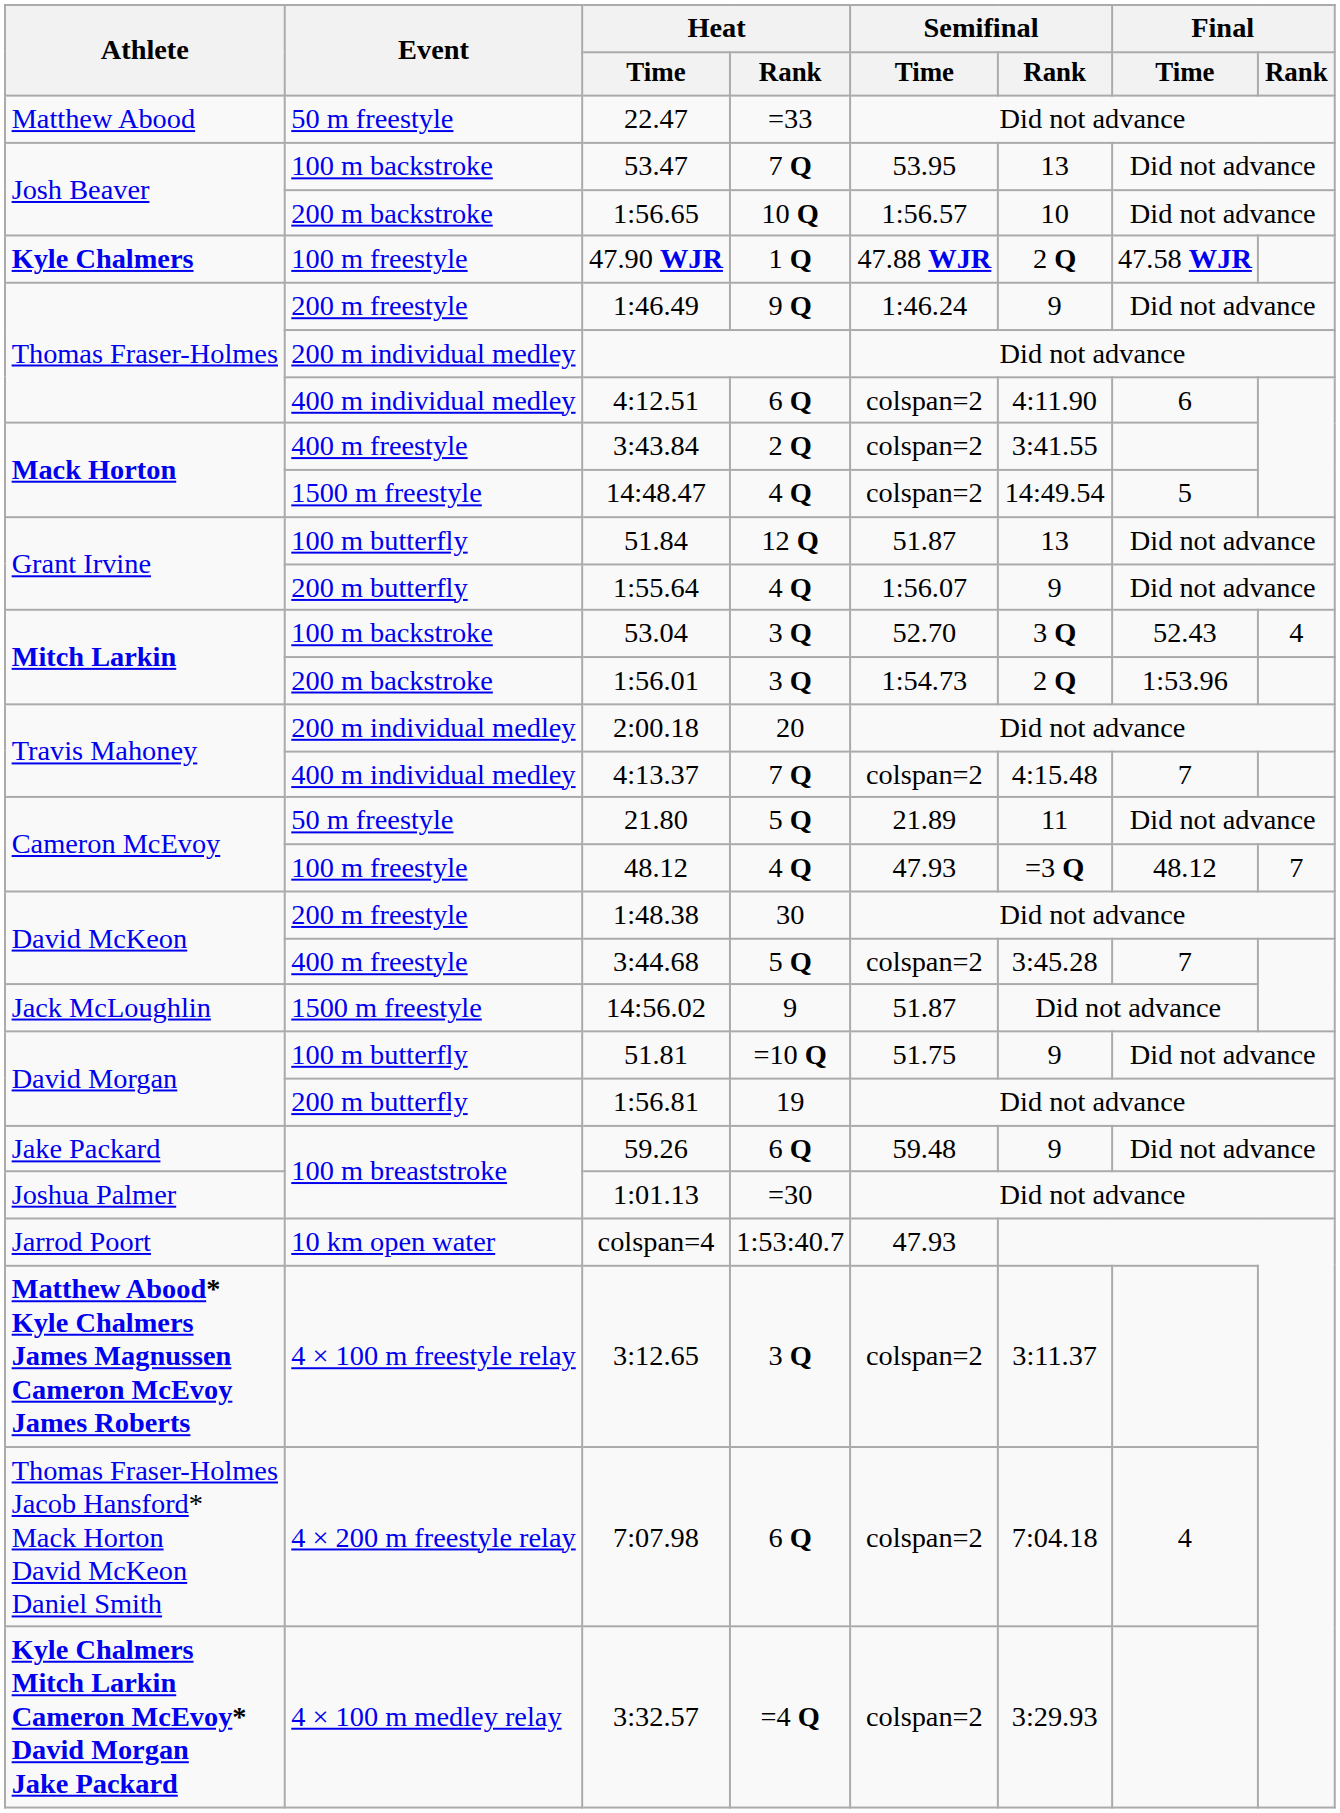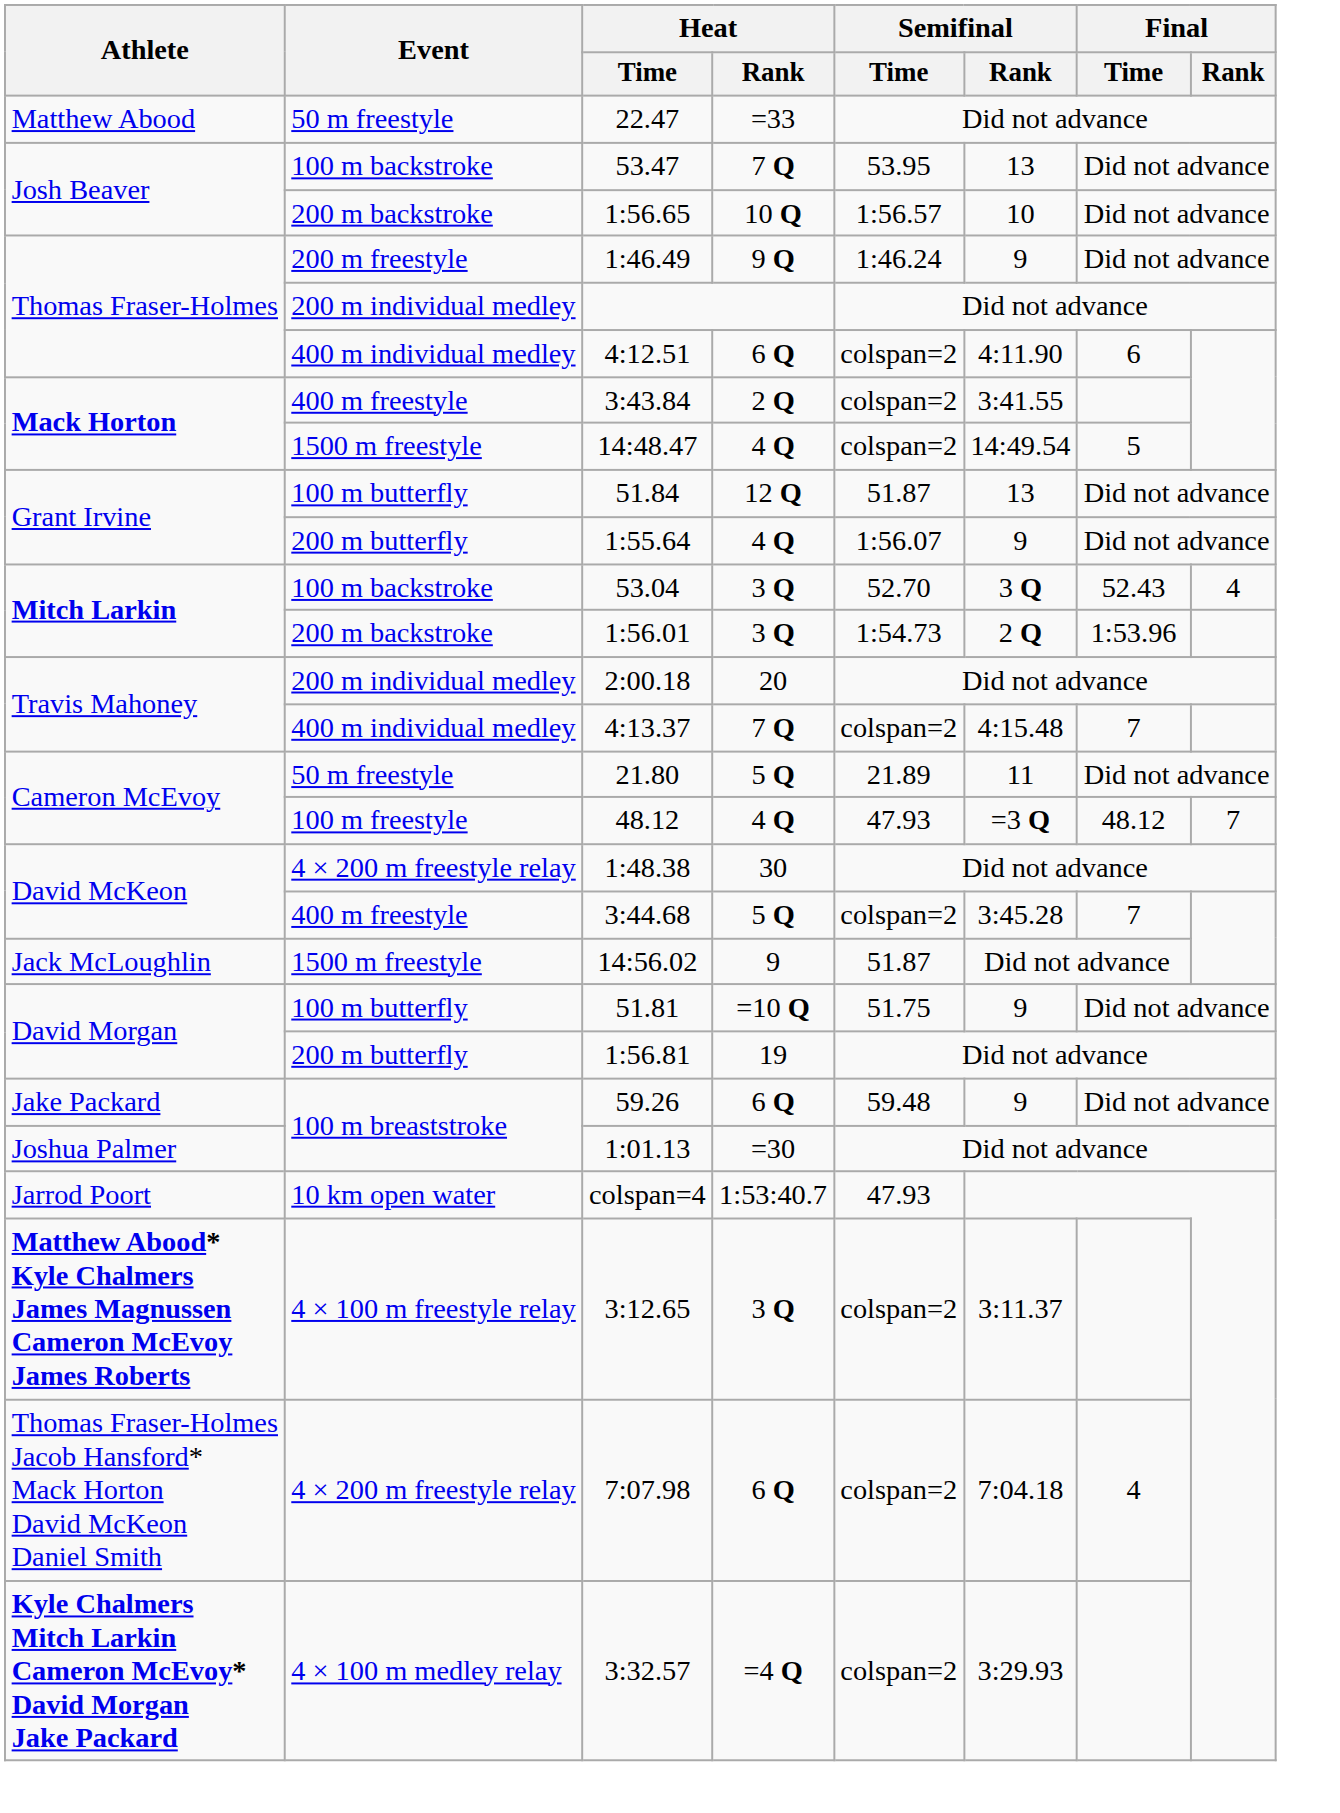- row: (656, 259)
(379, 914) 200 m freestyle -> (434, 867) 4 × 200 m freestyle relay
